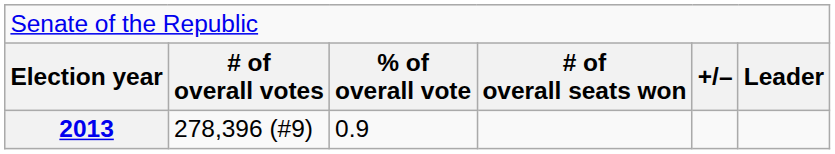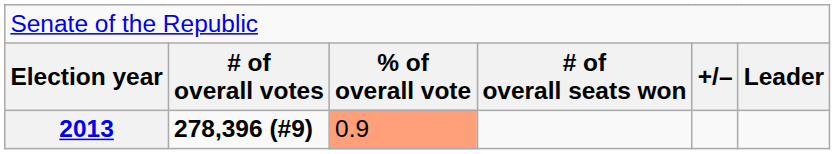(244, 129) normal -> (244, 129) bold
(352, 129) no background -> (352, 129) lightsalmon background
